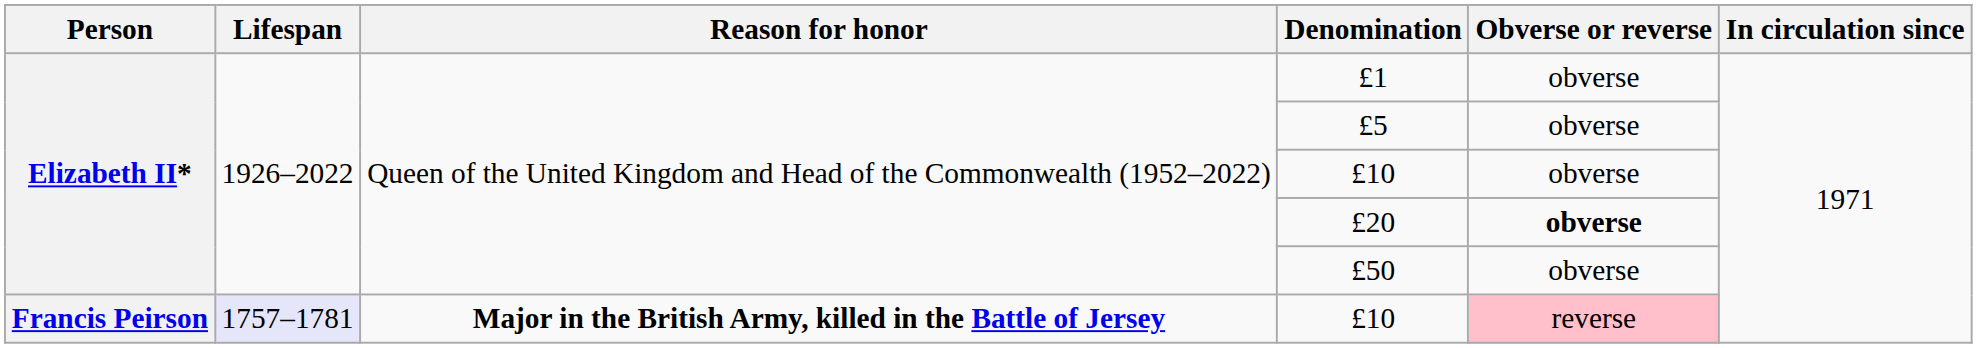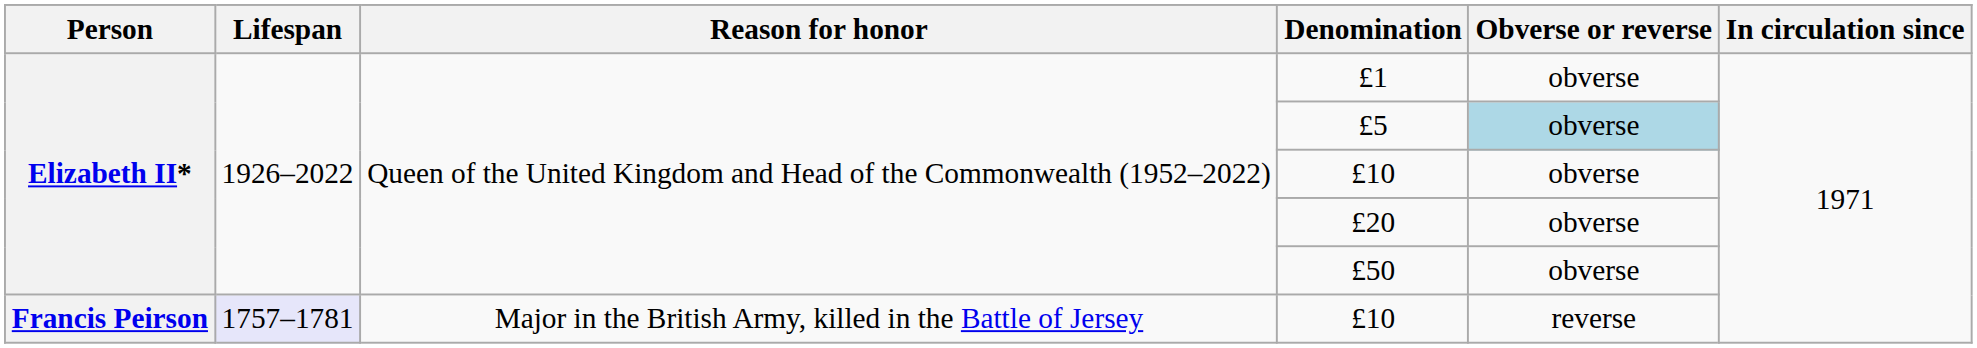(1594, 125) no background -> (1594, 125) lightblue background
(1594, 222) bold -> (1594, 222) normal
(819, 319) bold -> (819, 319) normal
(1594, 319) pink background -> (1594, 319) no background
